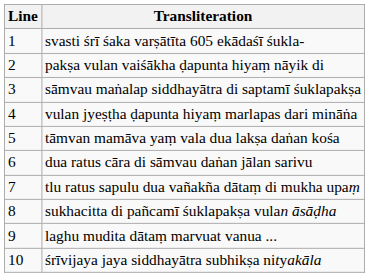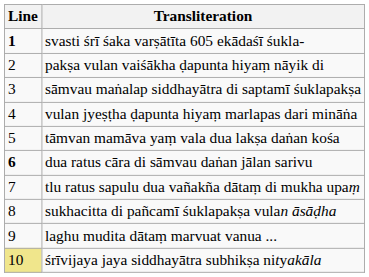(12, 41) normal -> (12, 41) bold
(12, 162) normal -> (12, 162) bold
(16, 260) no background -> (16, 260) khaki background
